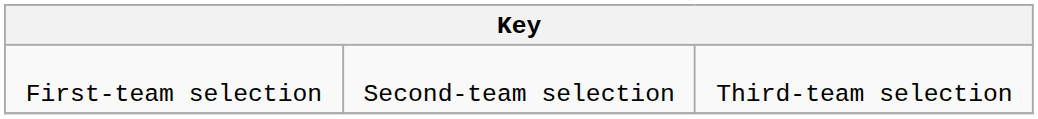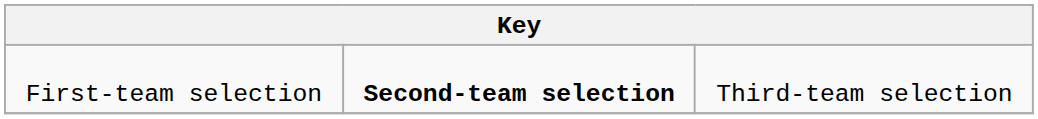(519, 94) normal -> (519, 94) bold
